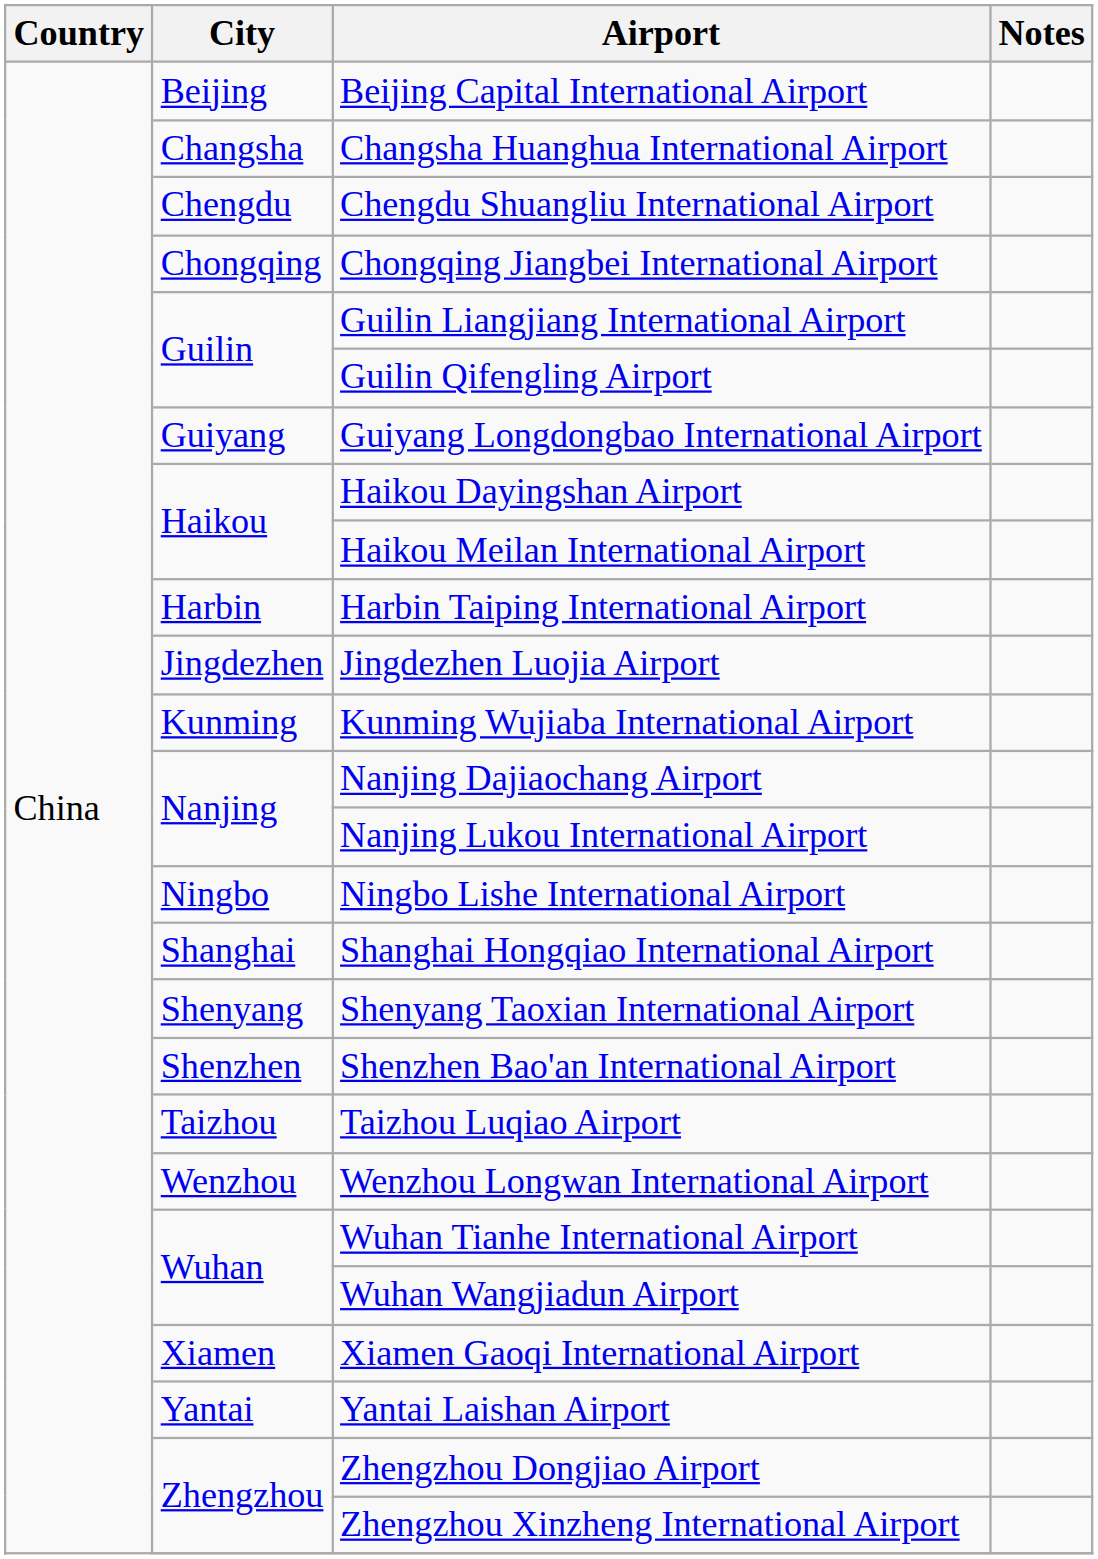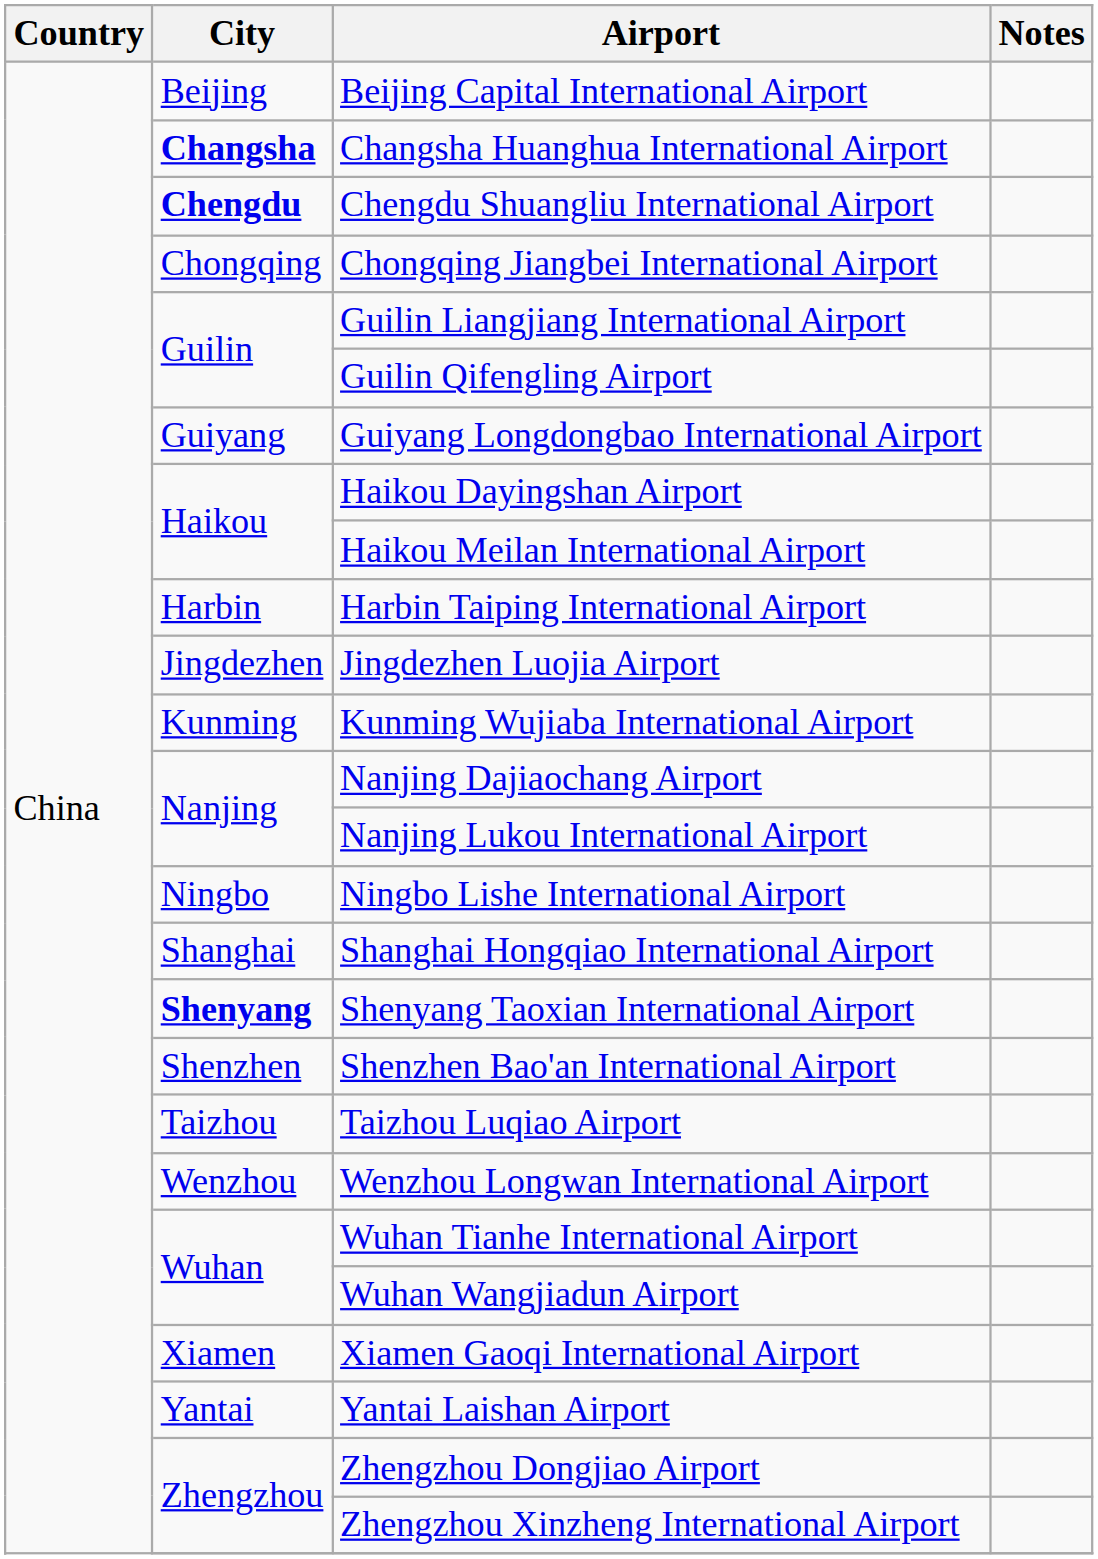(232, 147) normal -> (238, 147) bold
(226, 205) normal -> (231, 205) bold
(232, 1008) normal -> (236, 1008) bold
